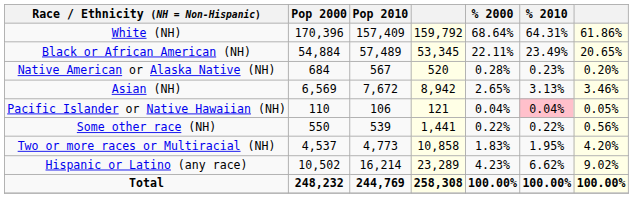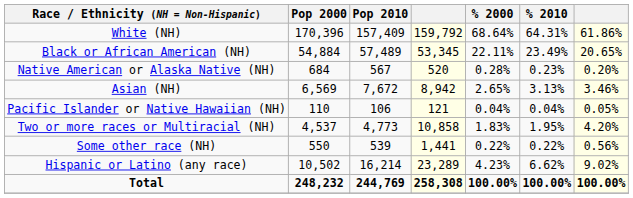(547, 108) pink background -> (547, 108) no background
rows swapped: (147, 127) <-> (147, 146)
